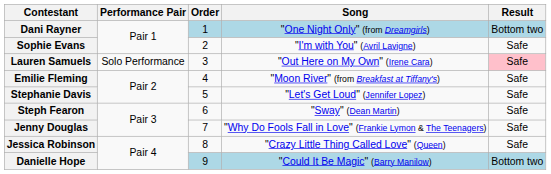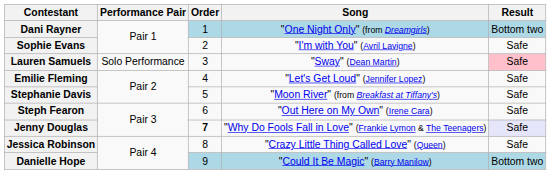(355, 62) "Out Here on My Own" (Irene Cara) -> (355, 62) "Sway" (Dean Martin)
(355, 78) "Moon River" (from Breakfast at Tiffany's) -> (355, 78) "Let's Get Loud" (Jennifer Lopez)
(355, 95) "Let's Get Loud" (Jennifer Lopez) -> (355, 95) "Moon River" (from Breakfast at Tiffany's)
(355, 111) "Sway" (Dean Martin) -> (355, 111) "Out Here on My Own" (Irene Cara)
(205, 128) normal -> (205, 128) bold
(517, 128) no background -> (517, 128) lavender background
